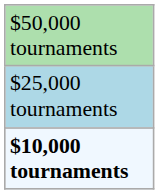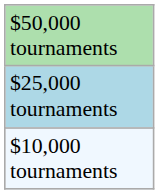(69, 157) bold -> (64, 157) normal
